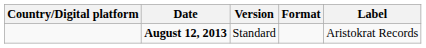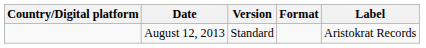(186, 33) bold -> (185, 33) normal
